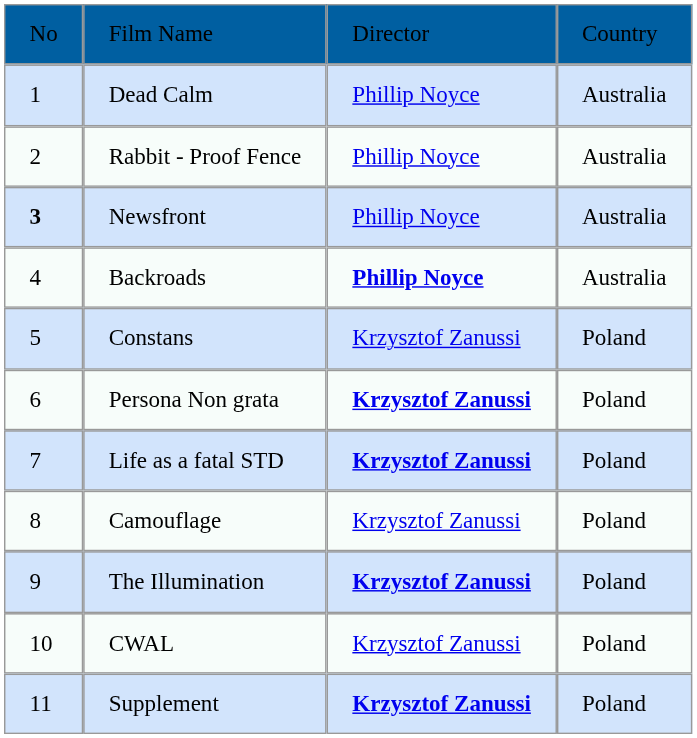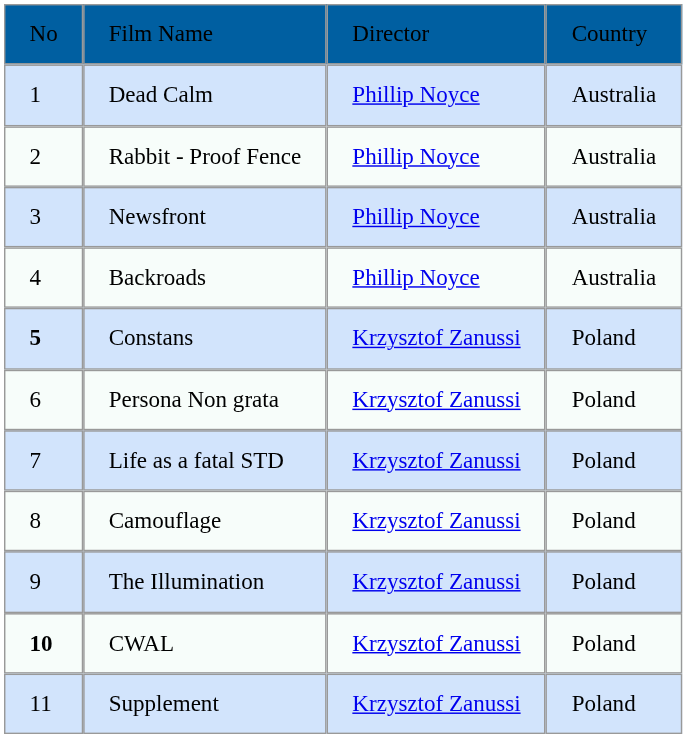(44, 217) bold -> (44, 217) normal
(418, 277) bold -> (416, 277) normal
(44, 339) normal -> (44, 339) bold
(442, 399) bold -> (436, 399) normal
(442, 460) bold -> (436, 460) normal
(442, 581) bold -> (436, 581) normal
(44, 643) normal -> (44, 643) bold
(442, 703) bold -> (436, 703) normal
